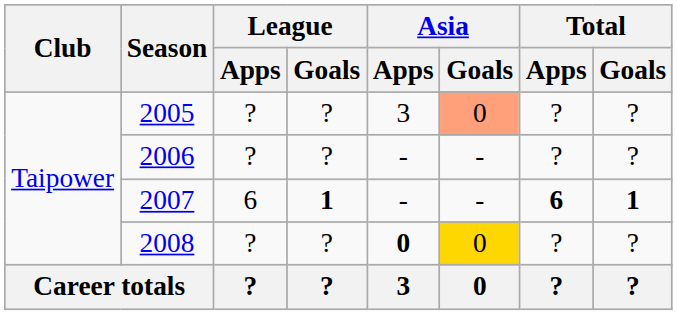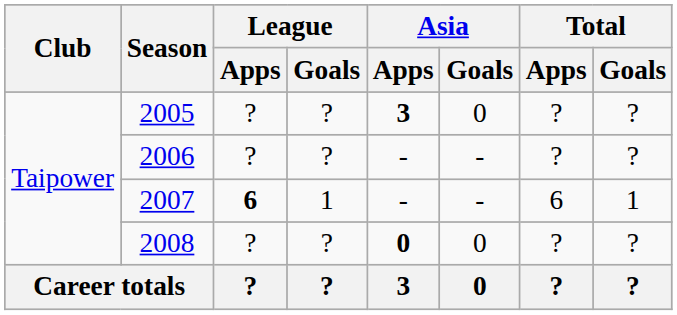(403, 112) normal -> (403, 112) bold
(480, 112) lightsalmon background -> (480, 112) no background
(250, 199) normal -> (250, 199) bold
(327, 199) bold -> (327, 199) normal
(556, 199) bold -> (556, 199) normal
(633, 199) bold -> (633, 199) normal
(480, 243) gold background -> (480, 243) no background
